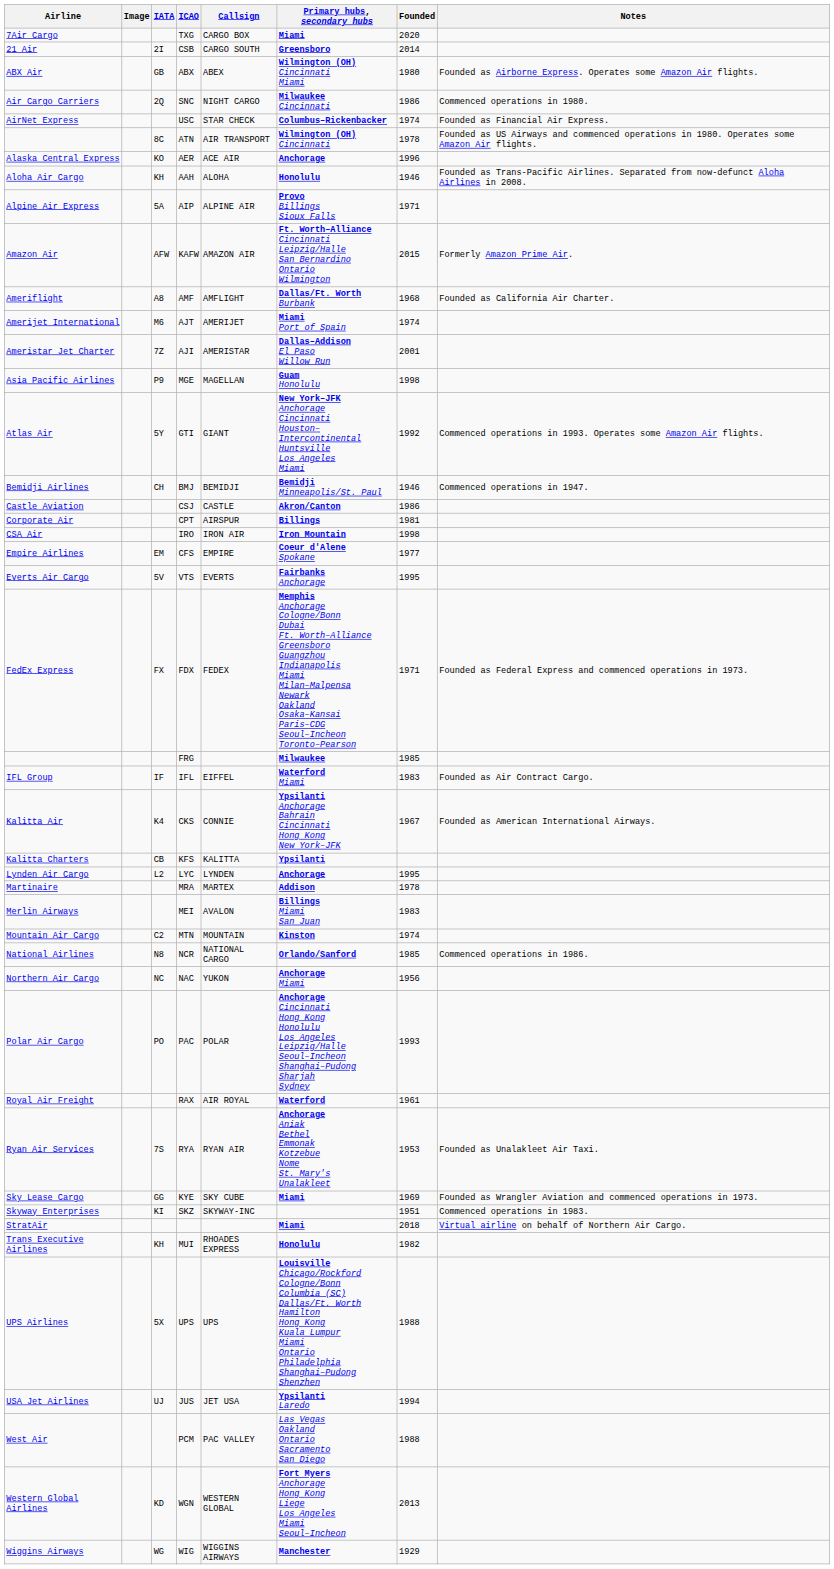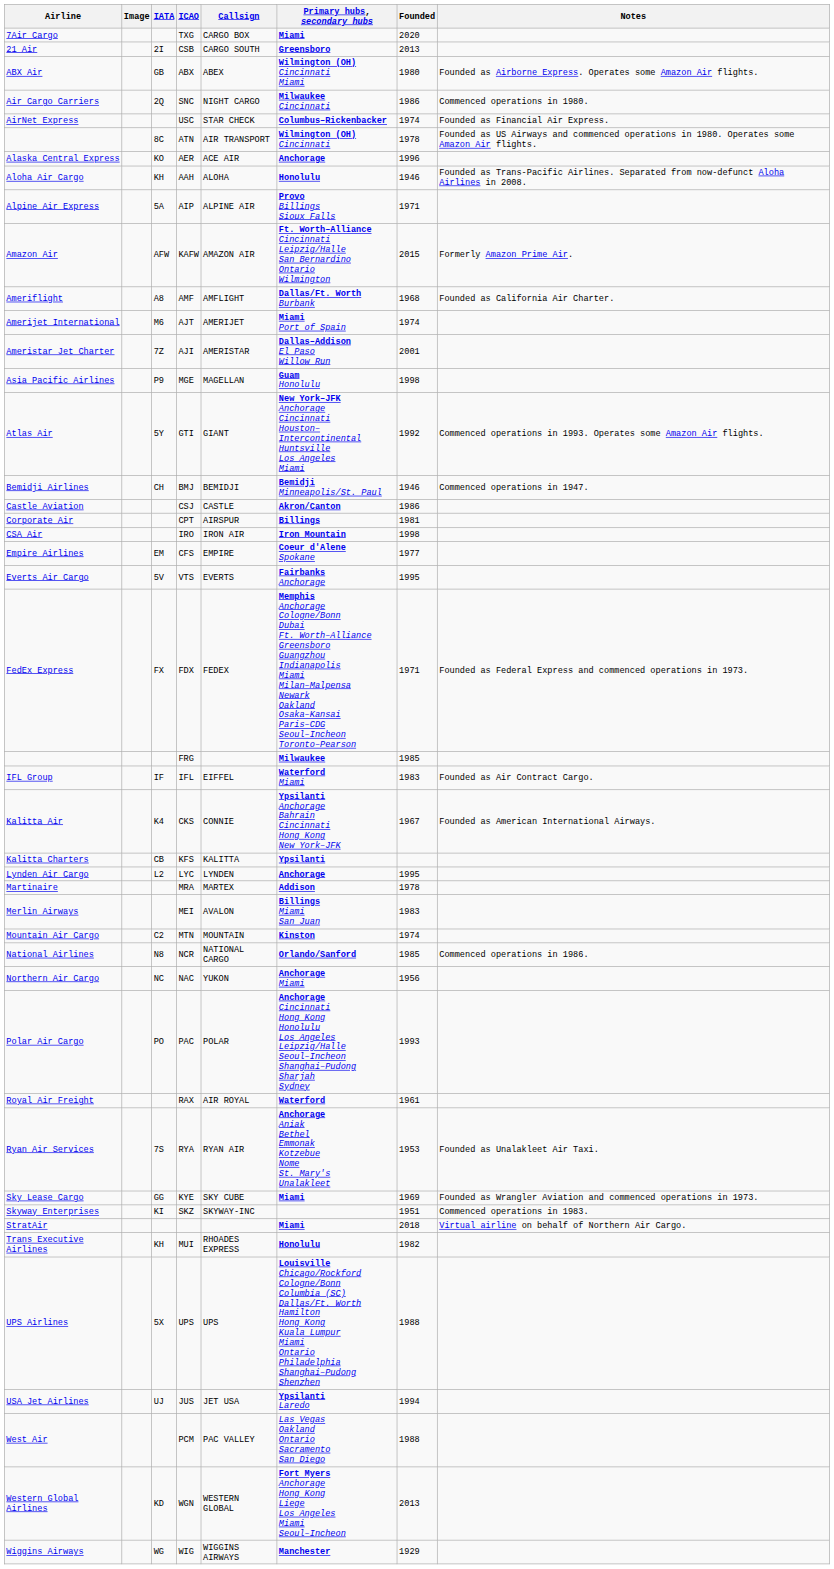(409, 49) 2014 -> (409, 49) 2013
